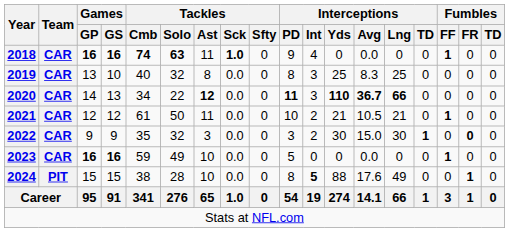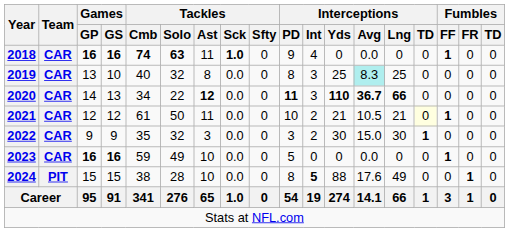(369, 75) no background -> (369, 75) paleturquoise background
(425, 116) no background -> (425, 116) lightyellow background
(470, 136) bold -> (470, 136) normal
